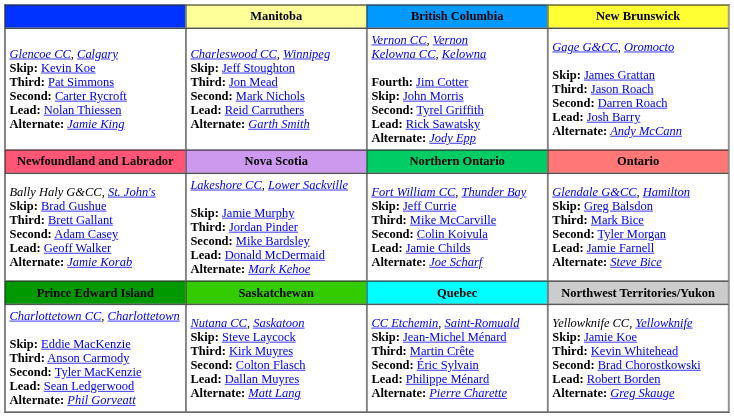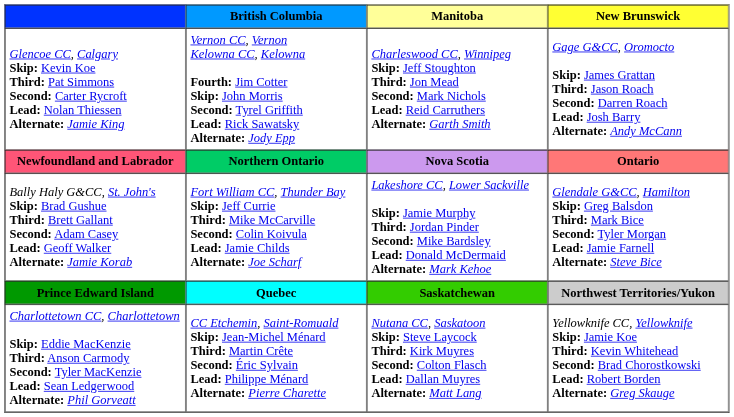columns swapped: (457, 16) <-> (276, 16)
